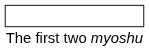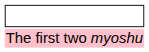(74, 38) no background -> (74, 38) pink background
